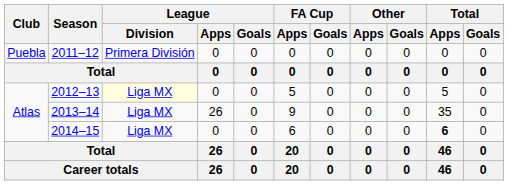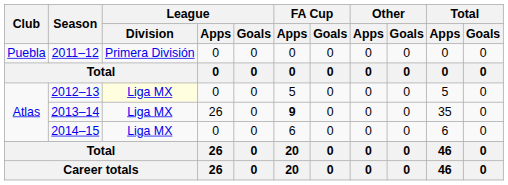(292, 111) normal -> (292, 111) bold
(445, 131) bold -> (445, 131) normal
